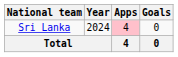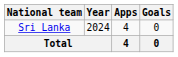(126, 28) pink background -> (126, 28) no background
